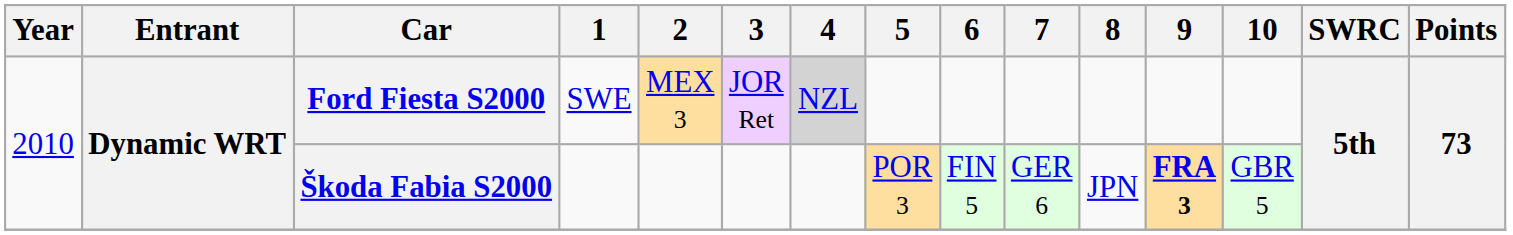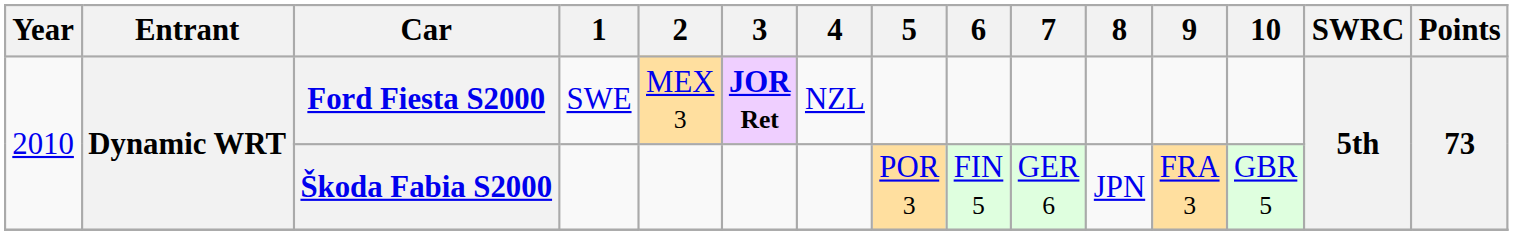(756, 99) normal -> (760, 99) bold
(828, 99) lightgrey background -> (835, 99) no background
(1184, 186) bold -> (1190, 186) normal
